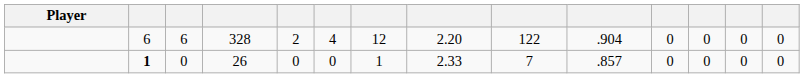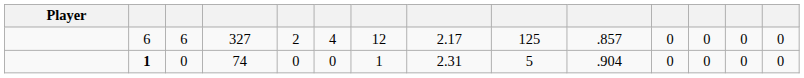(240, 38) 328 -> (240, 38) 327
(449, 38) 2.20 -> (449, 38) 2.17
(529, 38) 122 -> (529, 38) 125
(609, 38) .904 -> (609, 38) .857
(240, 61) 26 -> (240, 61) 74
(449, 61) 2.33 -> (449, 61) 2.31
(529, 61) 7 -> (529, 61) 5
(609, 61) .857 -> (609, 61) .904
